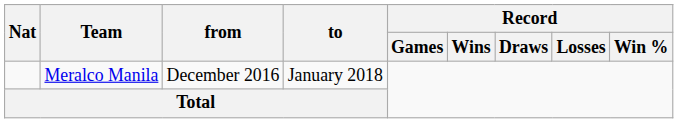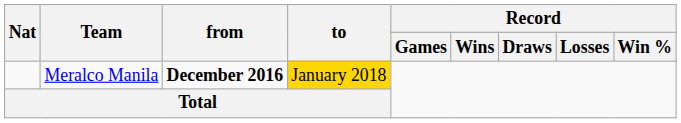(223, 74) normal -> (225, 74) bold
(335, 74) no background -> (339, 74) gold background
